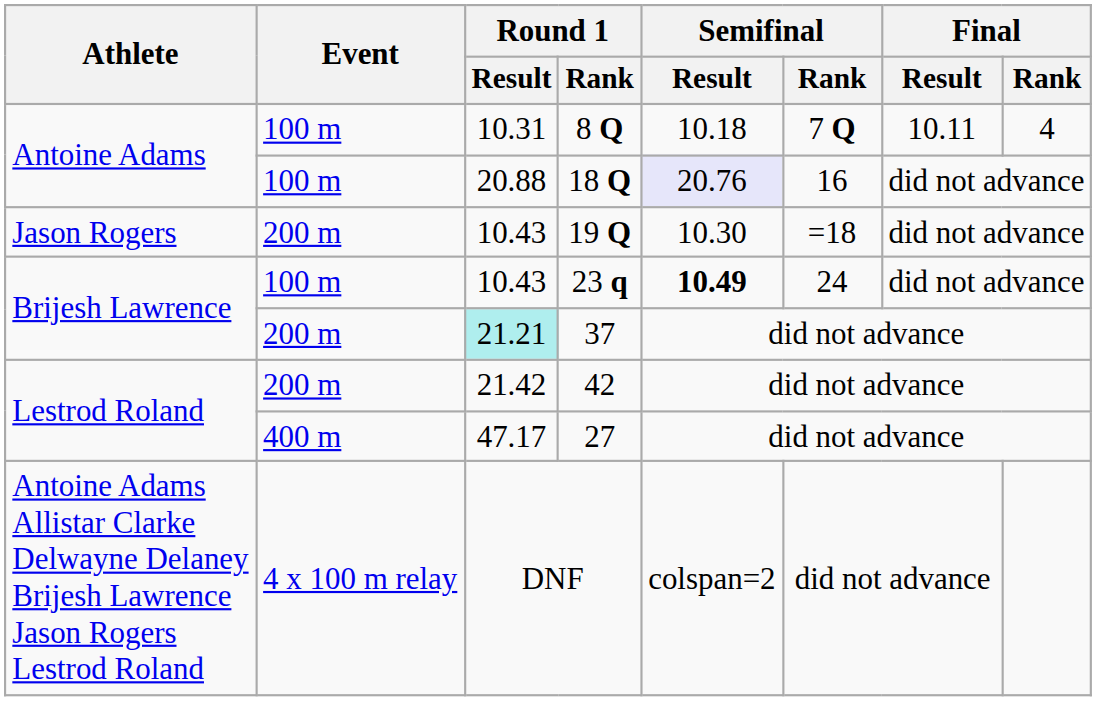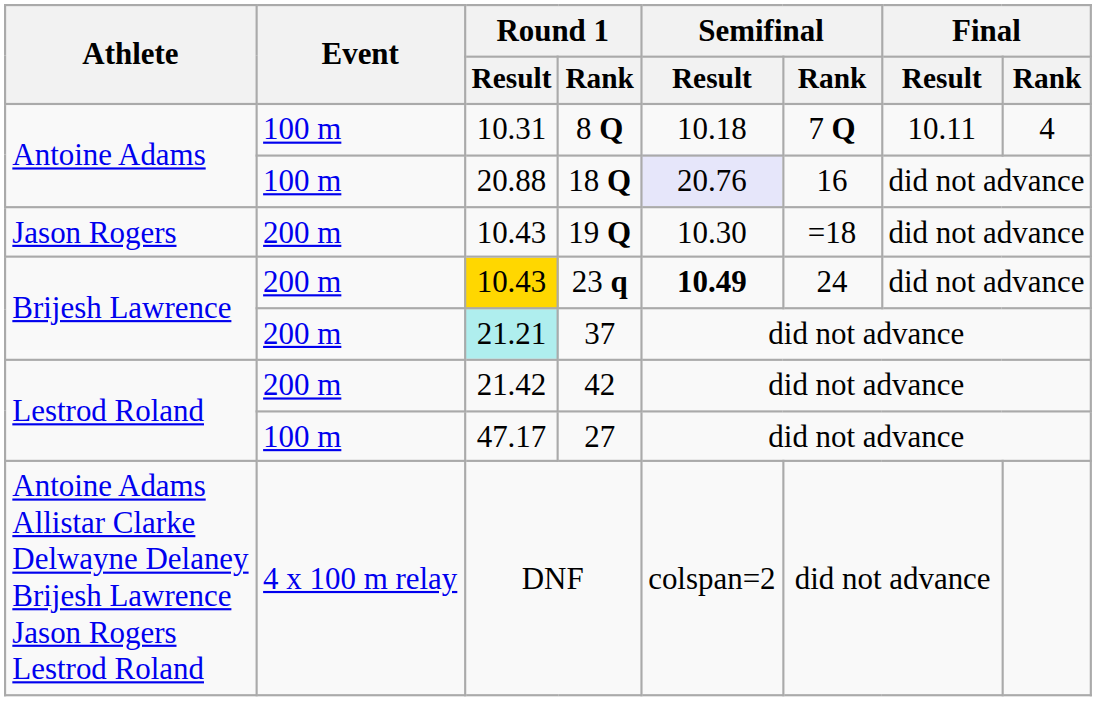(302, 282) 100 m -> (302, 282) 200 m
(511, 282) no background -> (511, 282) gold background
(302, 436) 400 m -> (302, 436) 100 m
